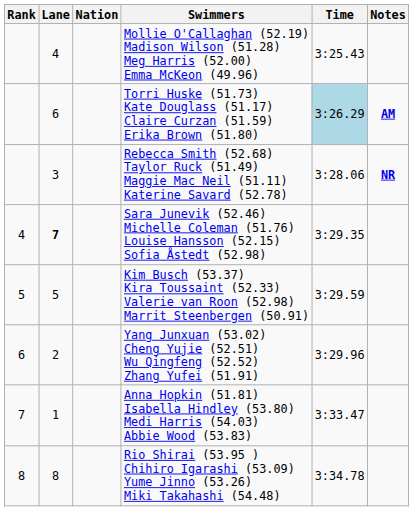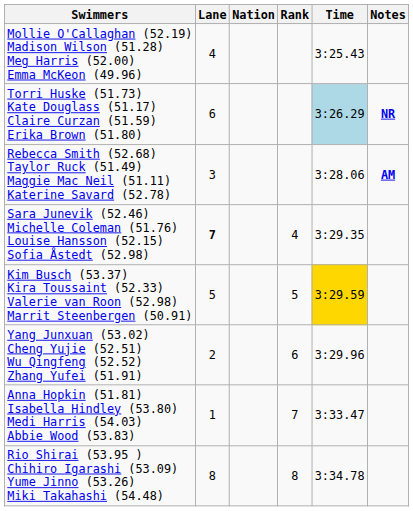columns swapped: (22, 14) <-> (216, 14)
(388, 114) AM -> (388, 114) NR
(388, 174) NR -> (388, 174) AM
(340, 295) no background -> (340, 295) gold background
